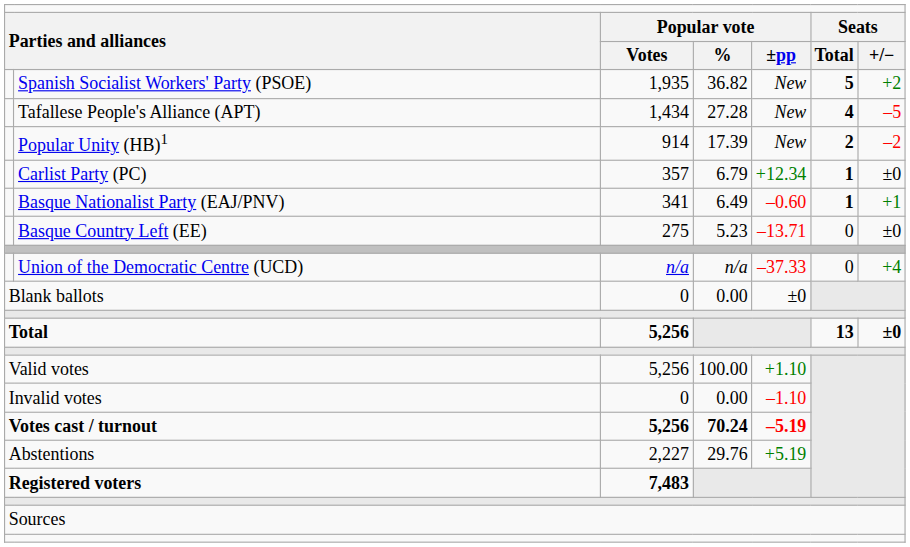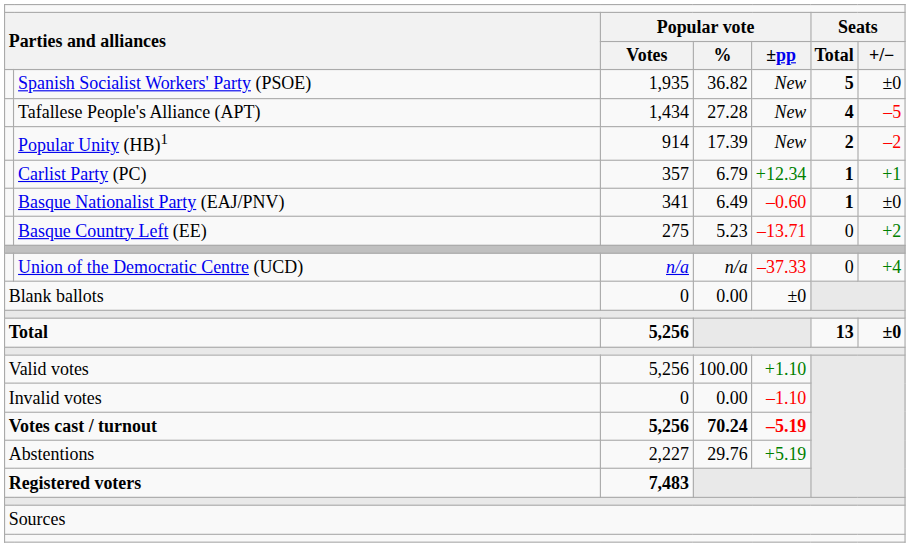(892, 83) +2 -> (892, 83) ±0
(892, 173) ±0 -> (892, 173) +1
(892, 202) +1 -> (892, 202) ±0
(892, 230) ±0 -> (892, 230) +2
